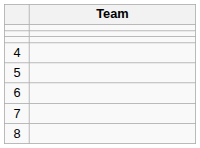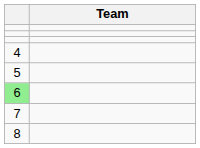(17, 93) no background -> (17, 93) lightgreen background
